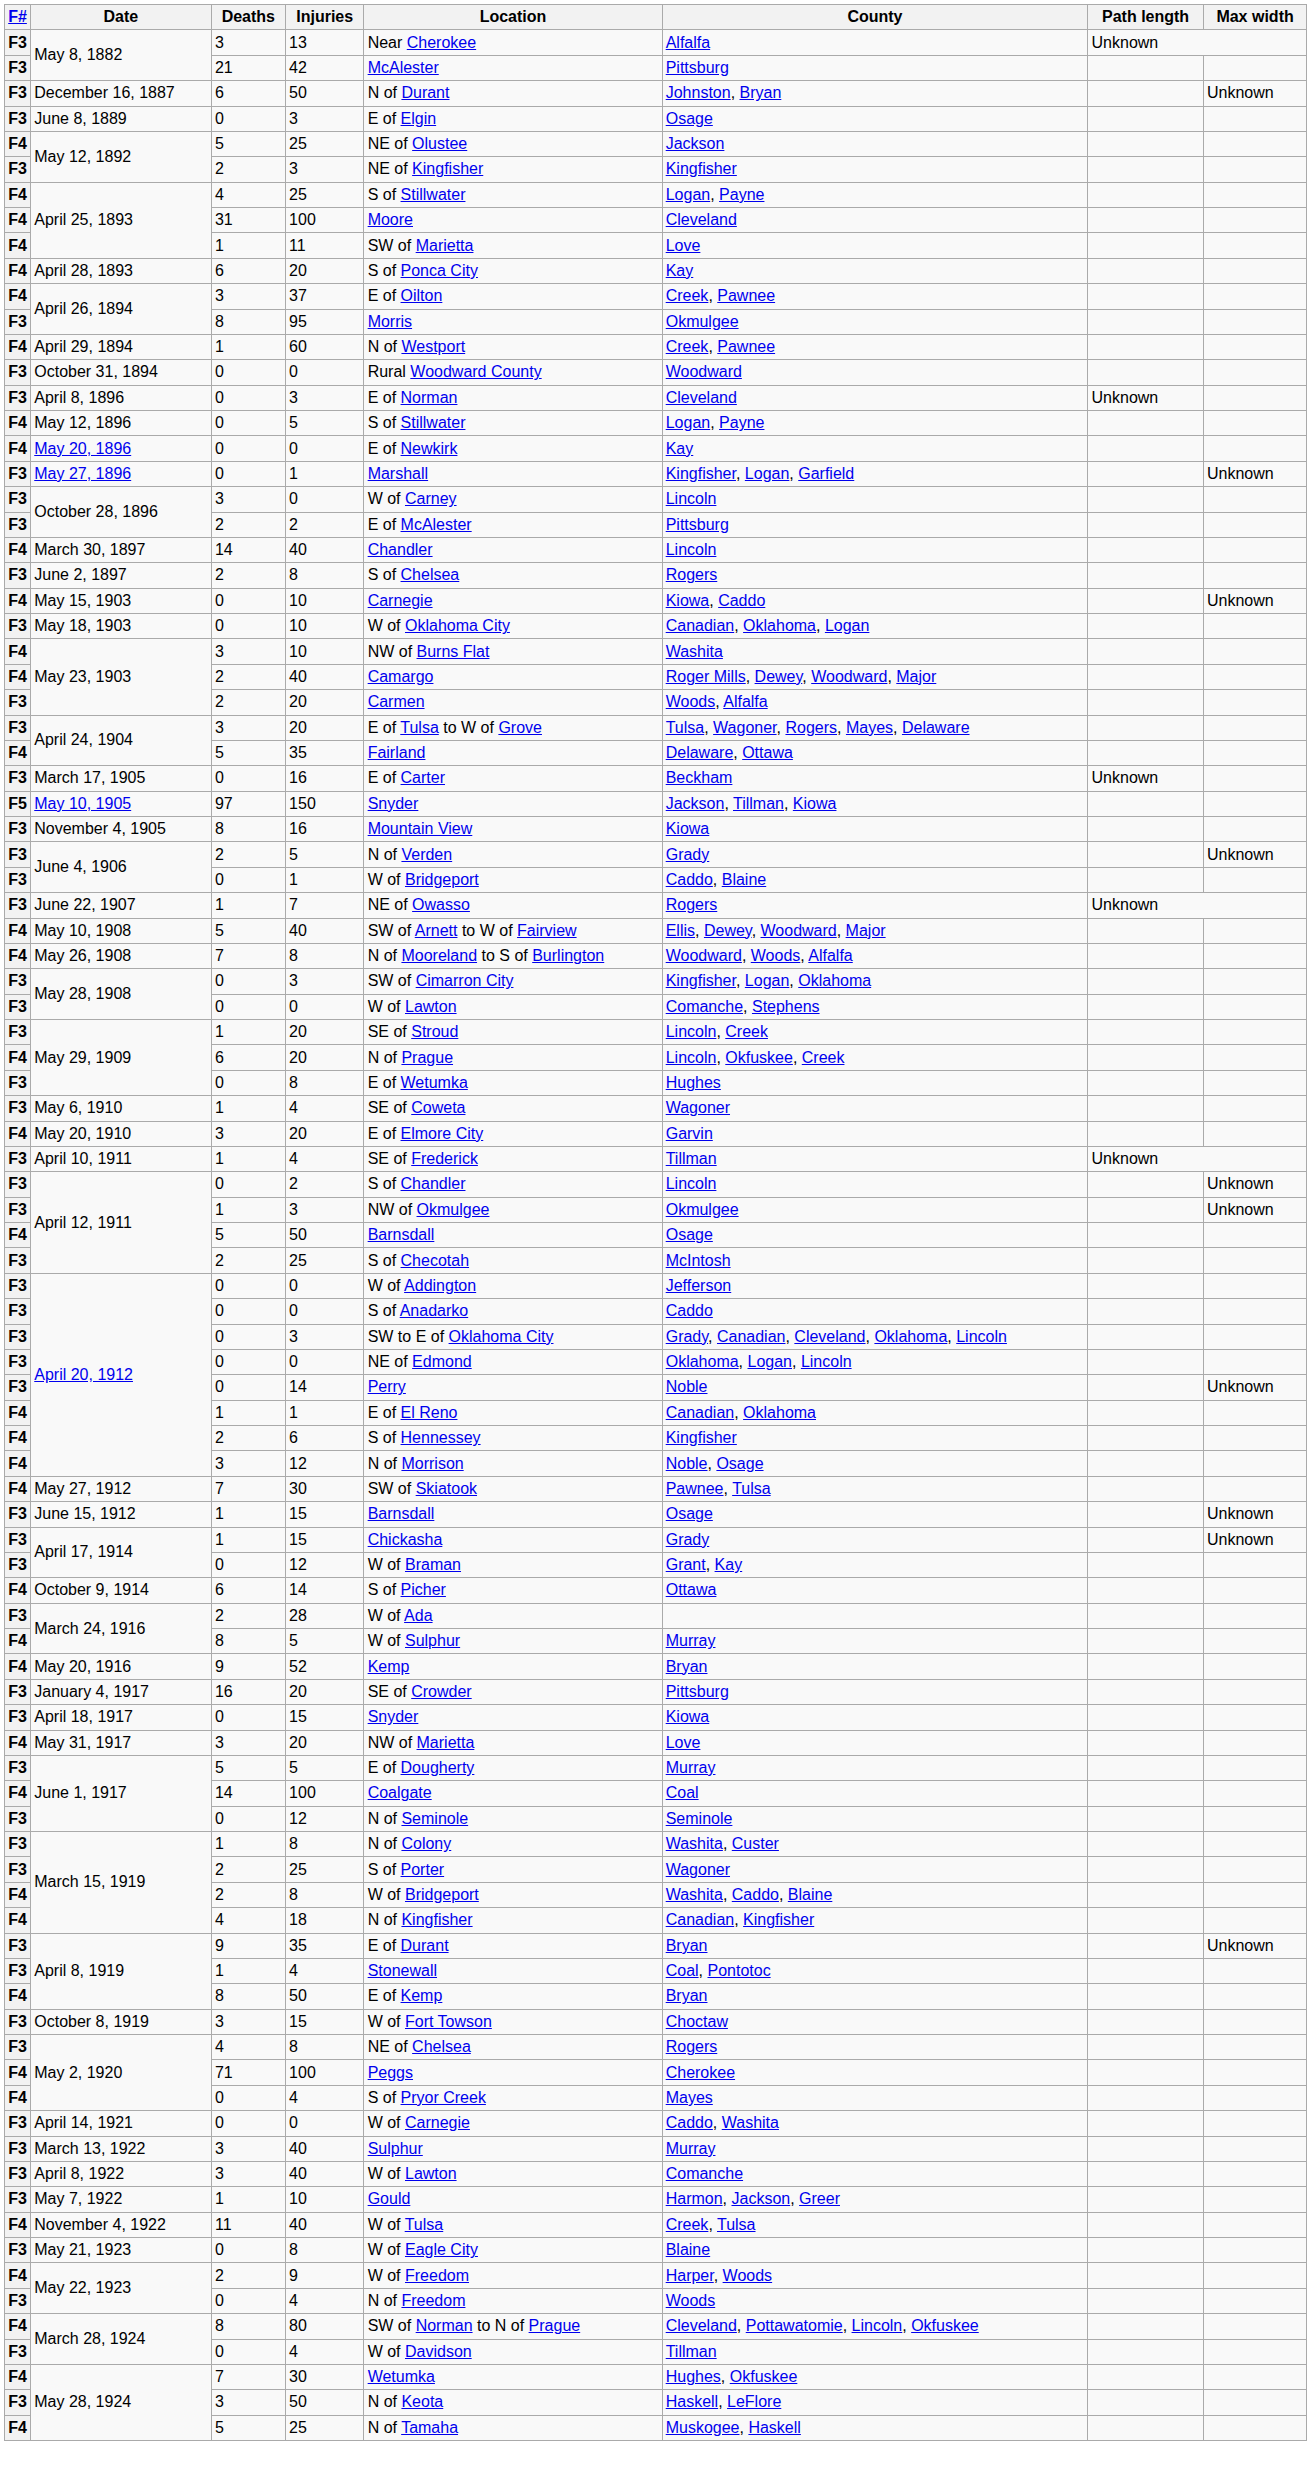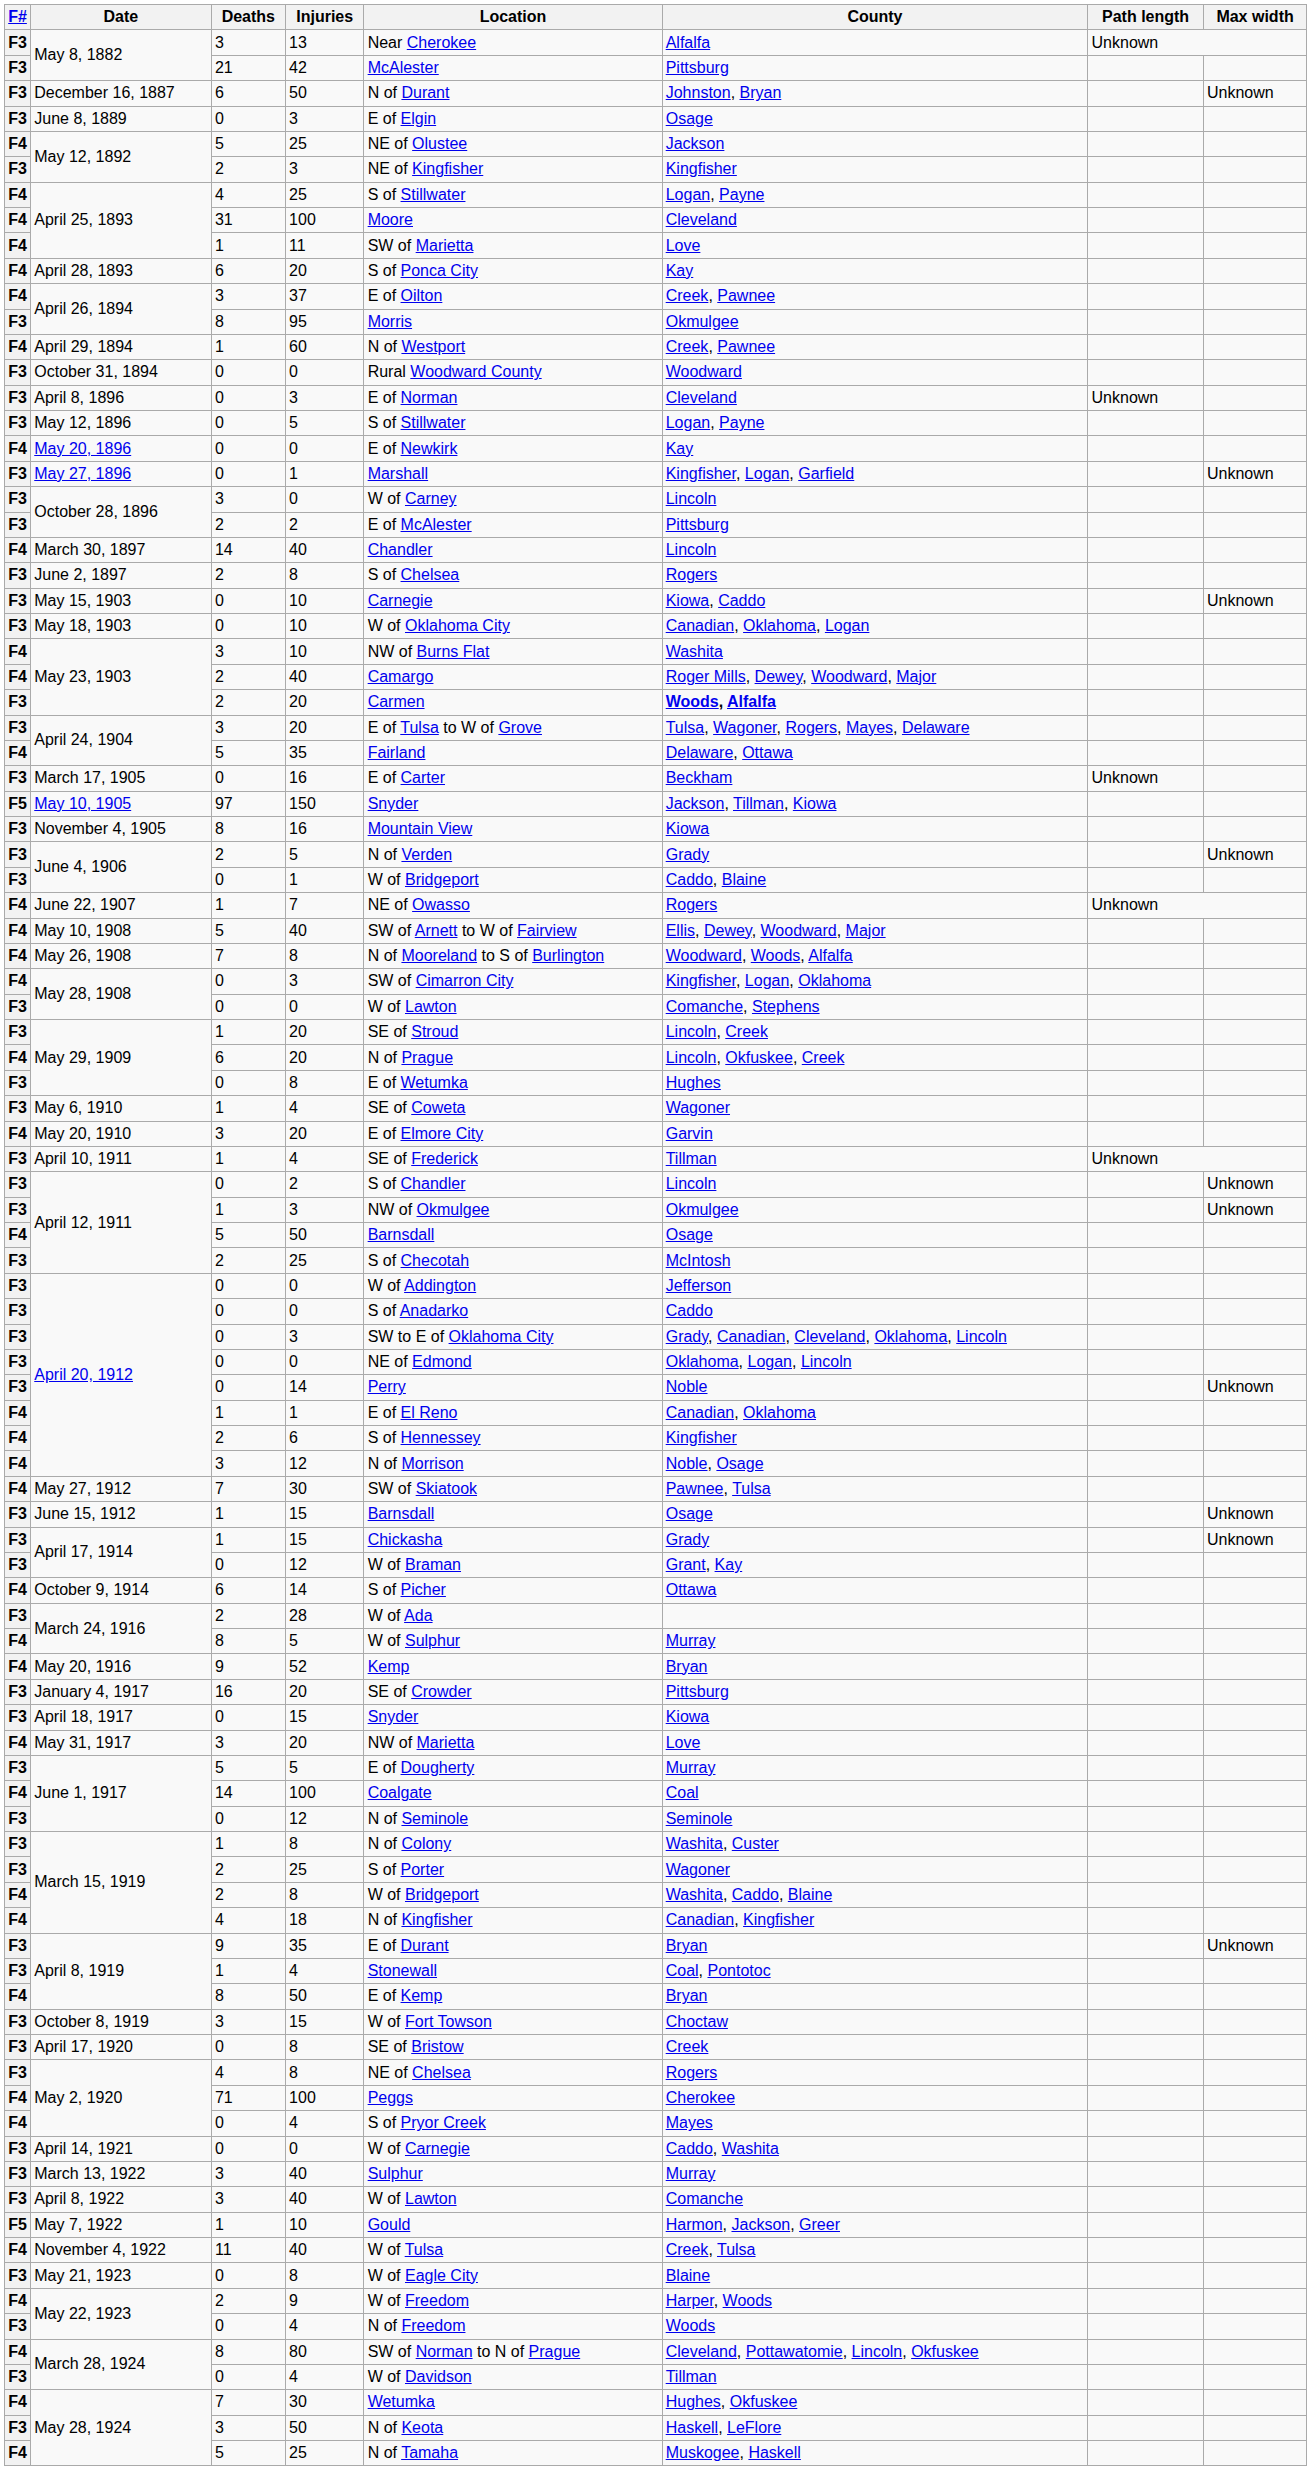(18, 423) F4 -> (18, 423) F3
(18, 600) F4 -> (18, 600) F3
(717, 702) normal -> (721, 702) bold
(18, 905) F3 -> (18, 905) F4
(18, 981) F3 -> (18, 981) F4
+ row: (84, 2047)
(18, 2199) F3 -> (18, 2224) F5
